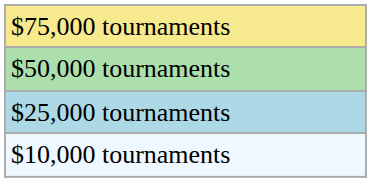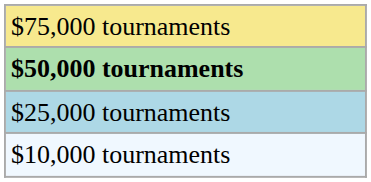(121, 68) normal -> (127, 68) bold
